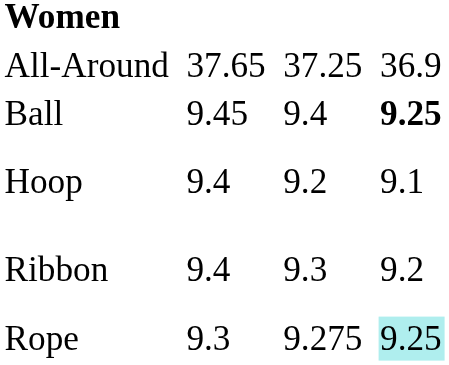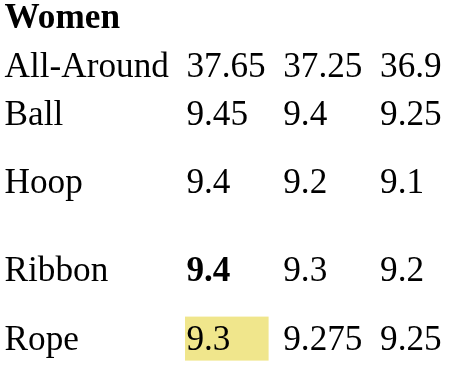(411, 113) bold -> (411, 113) normal
(208, 269) normal -> (208, 269) bold
(208, 338) no background -> (208, 338) khaki background
(411, 338) paleturquoise background -> (411, 338) no background
